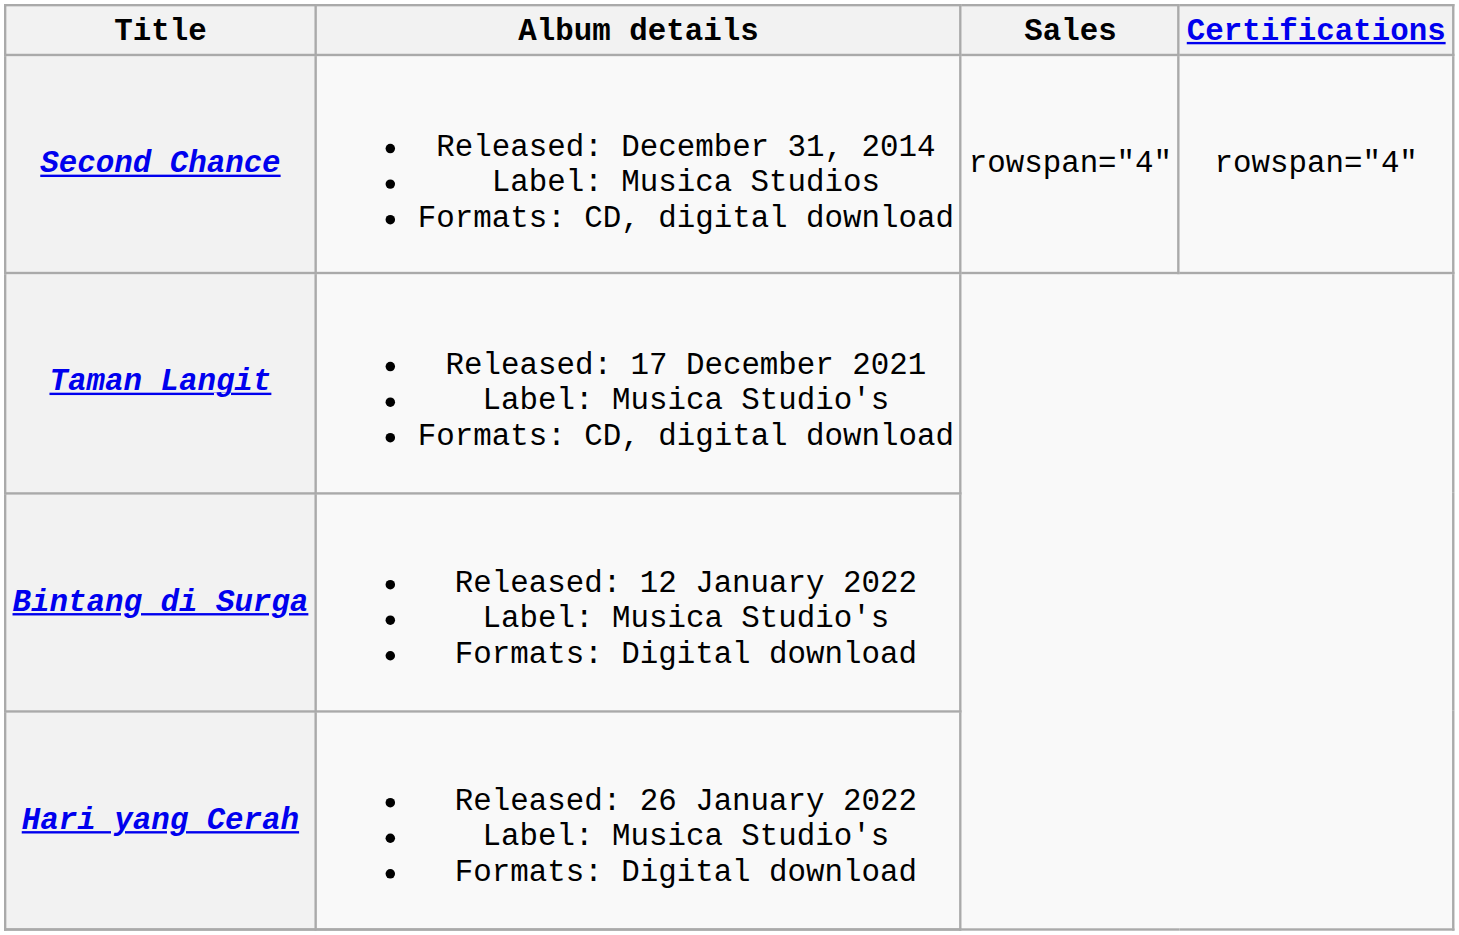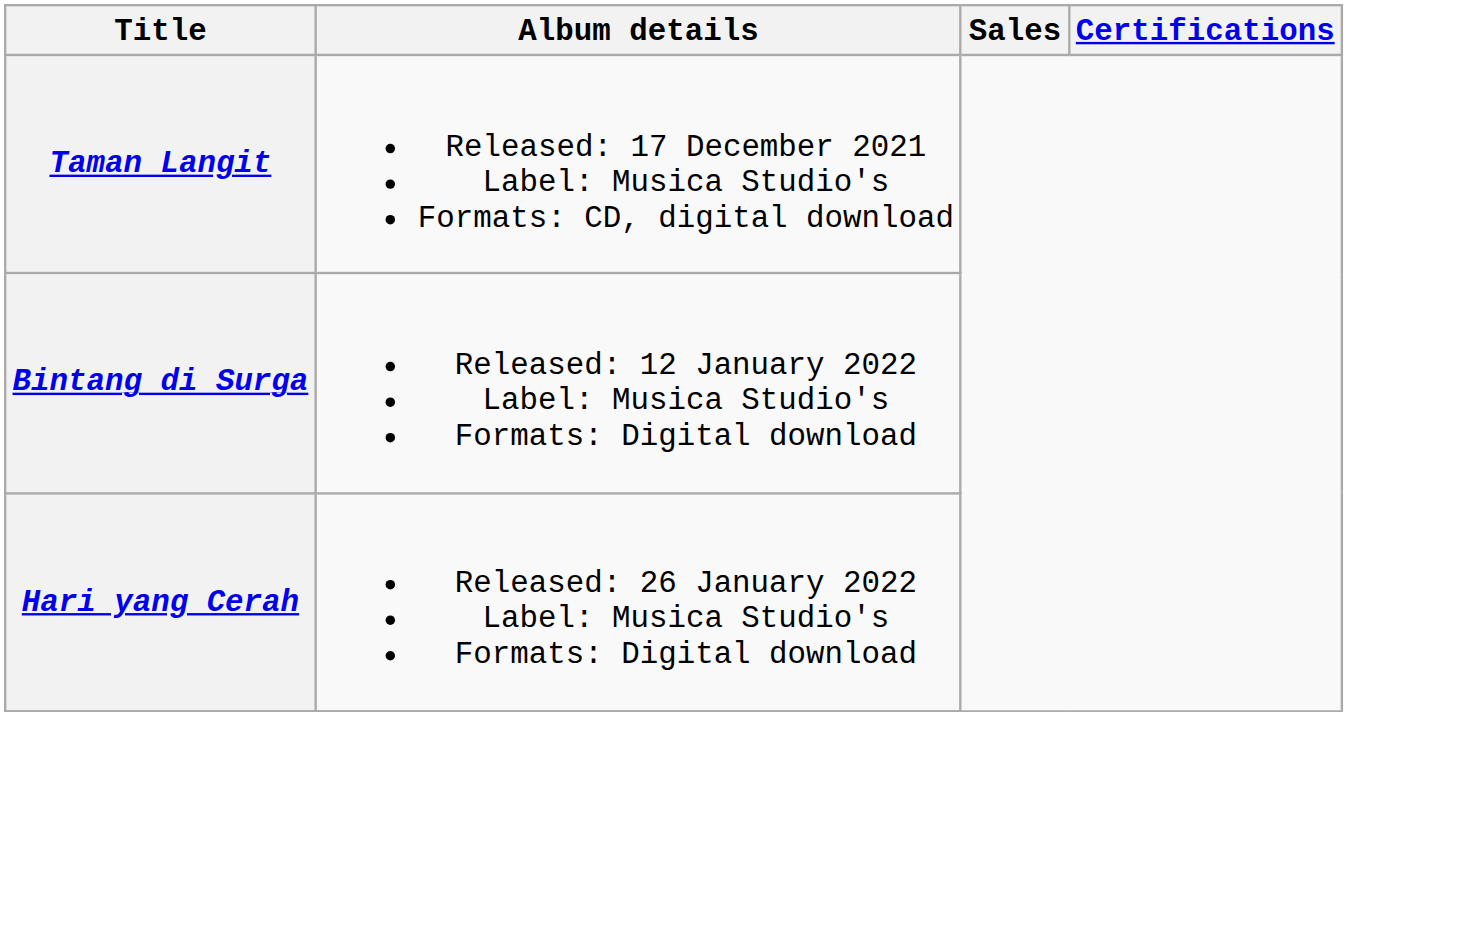- row: (160, 165)
